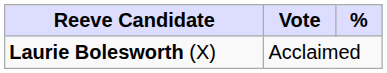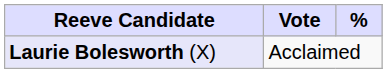(113, 52) no background -> (113, 52) lavender background
